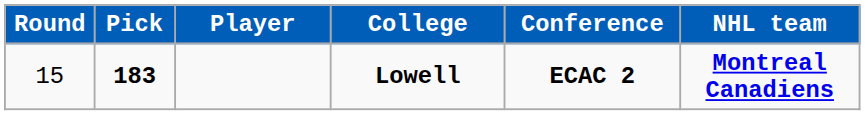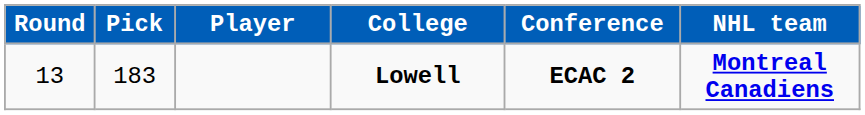(50, 77) 15 -> (50, 77) 13
(135, 77) bold -> (135, 77) normal
